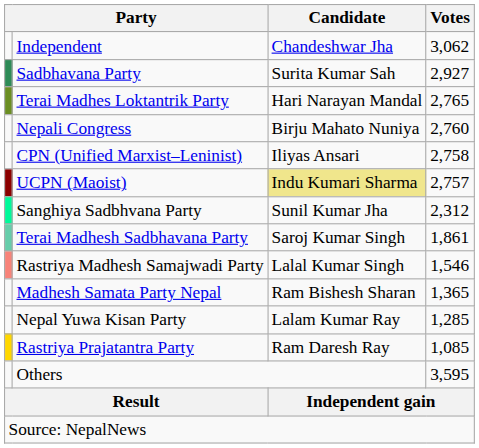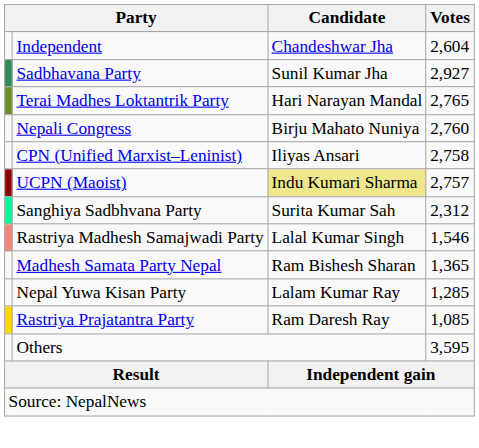(450, 45) 3,062 -> (450, 45) 2,604
(334, 73) Surita Kumar Sah -> (330, 73) Sunil Kumar Jha
(330, 210) Sunil Kumar Jha -> (334, 210) Surita Kumar Sah
- row: (132, 237)
